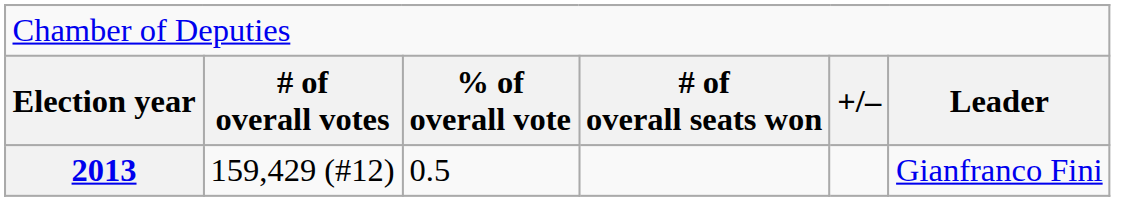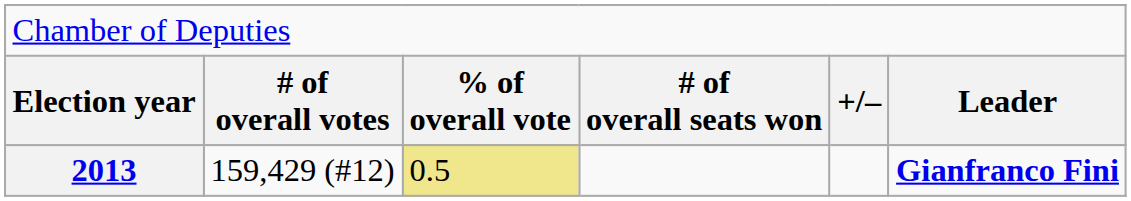(430, 169) no background -> (430, 169) khaki background
(999, 169) normal -> (1008, 169) bold
